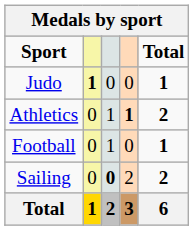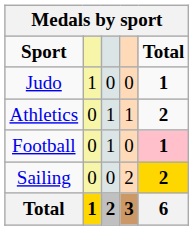(92, 83) bold -> (92, 83) normal
(129, 114) bold -> (129, 114) normal
(164, 145) no background -> (164, 145) pink background
(110, 177) bold -> (110, 177) normal
(164, 177) no background -> (164, 177) gold background
